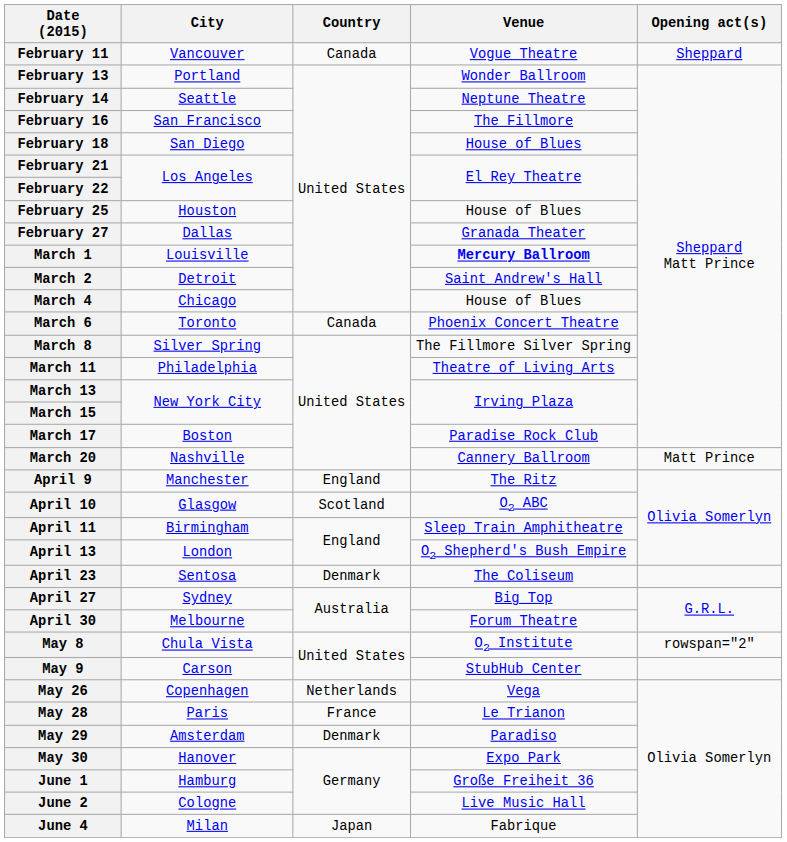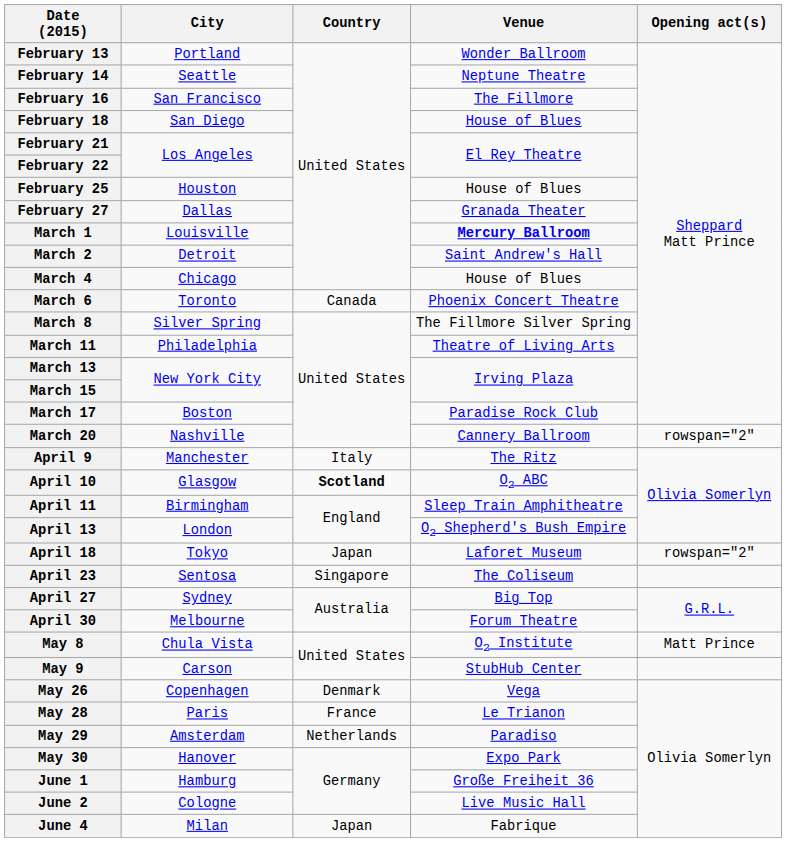- row: (63, 54)
(709, 458) Matt Prince -> (709, 436) rowspan="2"
(352, 481) England -> (352, 458) Italy
(352, 505) normal -> (352, 482) bold
+ row: (63, 554)
(352, 576) Denmark -> (352, 576) Singapore
(709, 645) rowspan="2" -> (709, 645) Matt Prince
(352, 691) Netherlands -> (352, 691) Denmark
(352, 736) Denmark -> (352, 736) Netherlands
